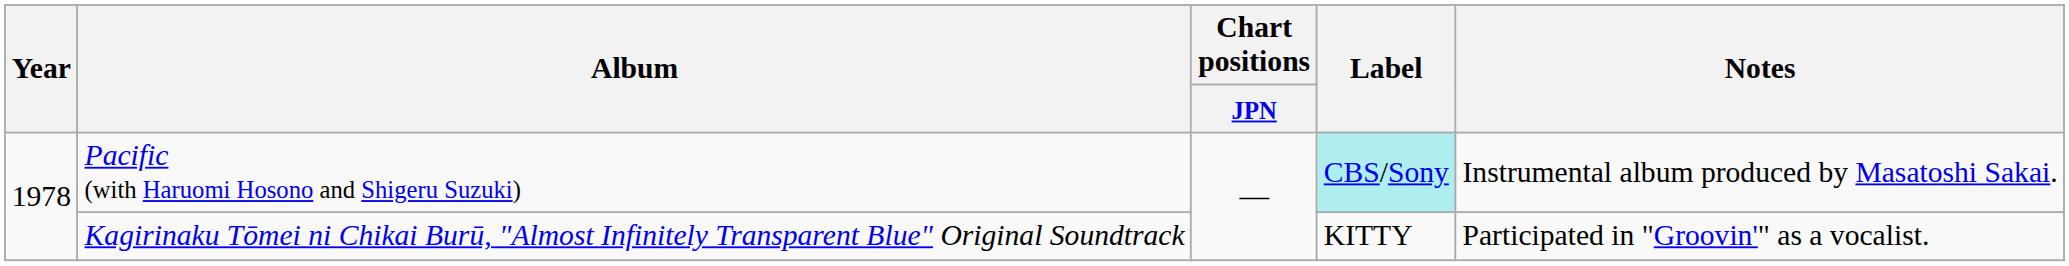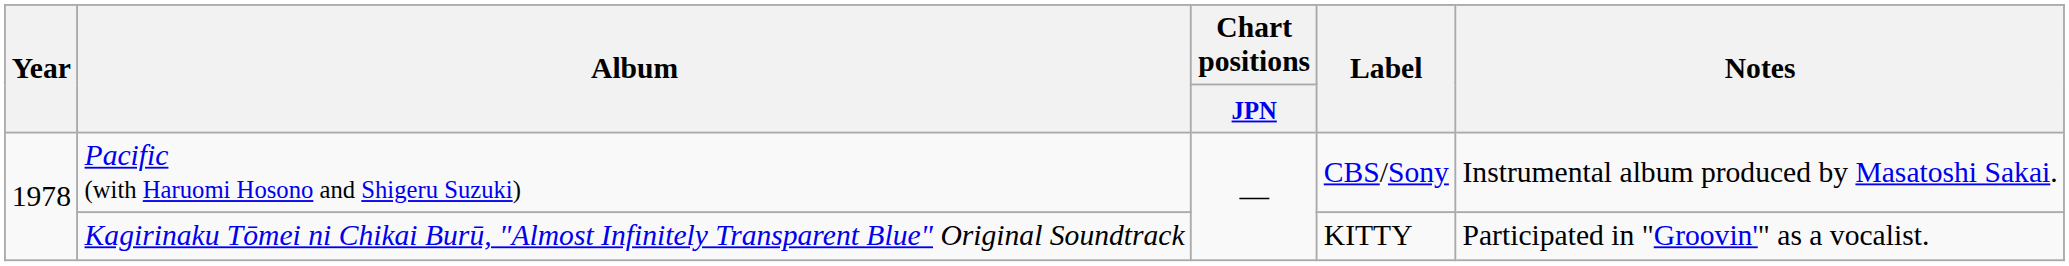(1386, 171) paleturquoise background -> (1386, 171) no background
